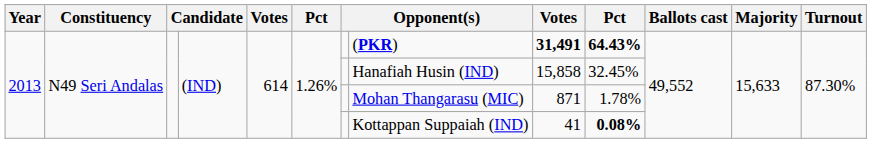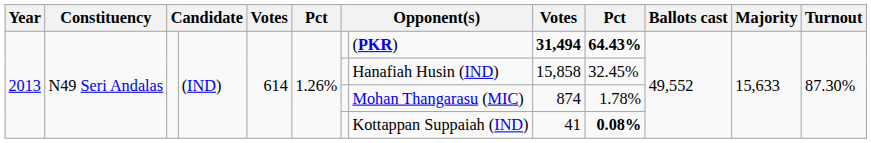(558, 44) 31,491 -> (558, 44) 31,494
(569, 98) 871 -> (569, 98) 874
